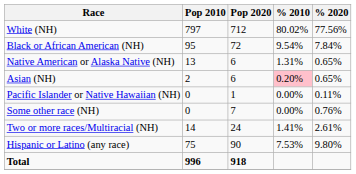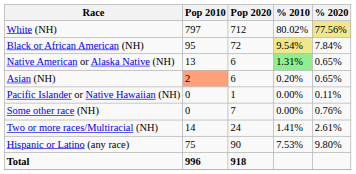(331, 29) no background -> (331, 29) khaki background
(290, 45) no background -> (290, 45) khaki background
(290, 62) no background -> (290, 62) lightgreen background
(188, 78) no background -> (188, 78) lightsalmon background
(290, 78) pink background -> (290, 78) no background
